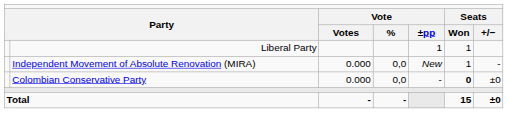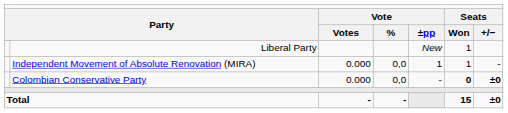(439, 48) 1 -> (432, 48) New
(432, 64) New -> (439, 64) 1
(495, 79) normal -> (495, 79) bold
